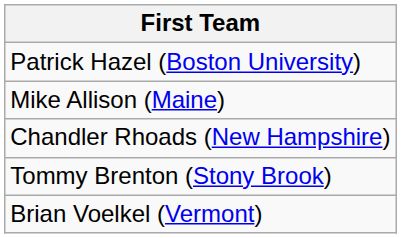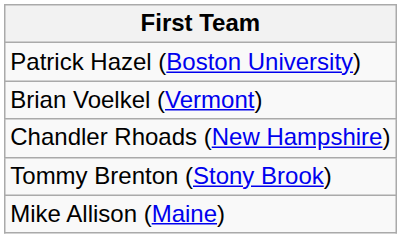(118, 99) Mike Allison (Maine) -> (136, 99) Brian Voelkel (Vermont)
(136, 213) Brian Voelkel (Vermont) -> (118, 213) Mike Allison (Maine)
